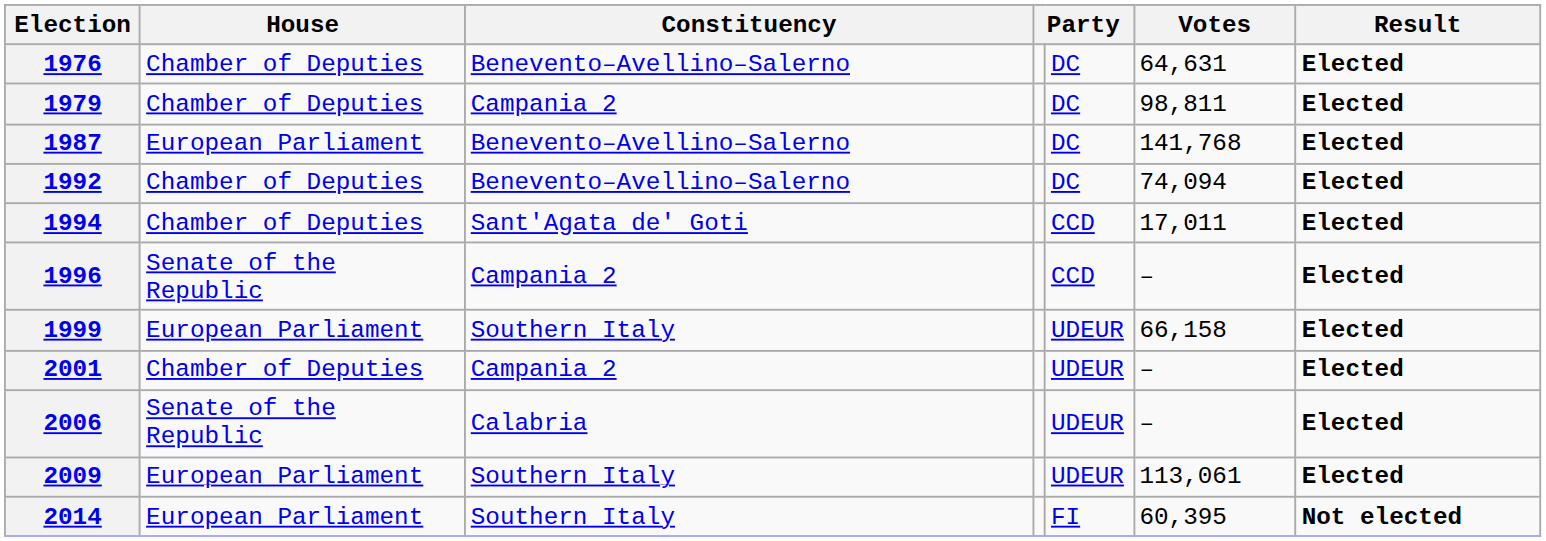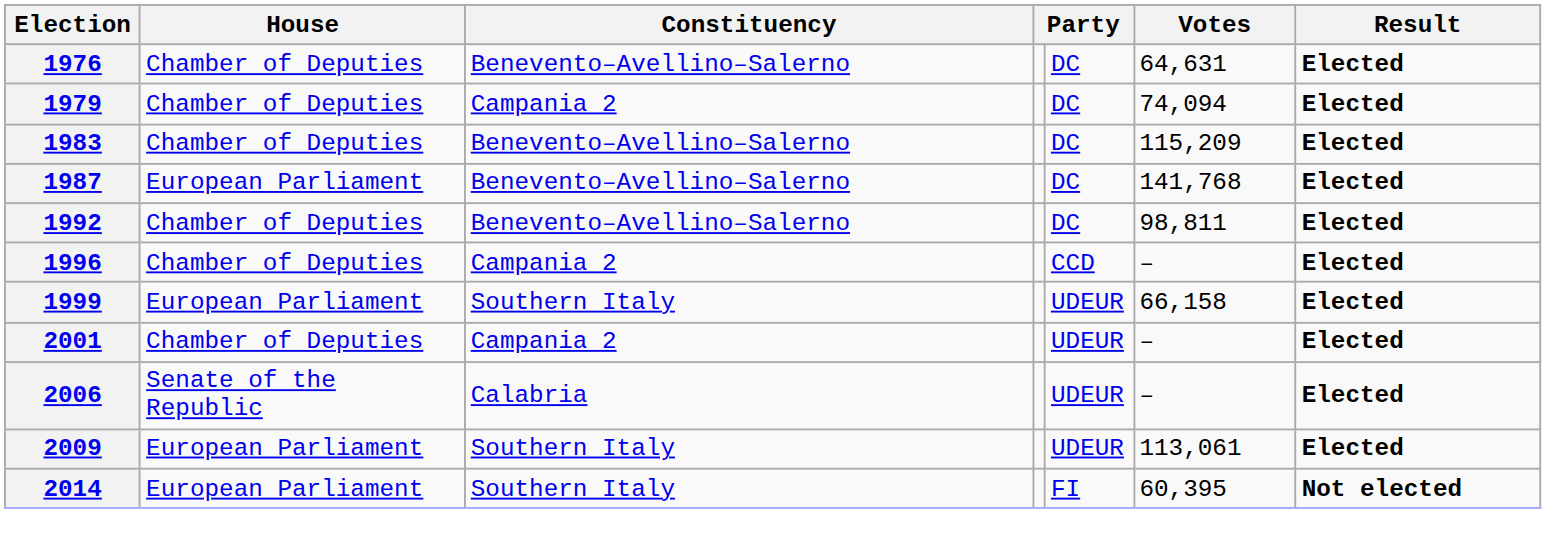(1183, 104) 98,811 -> (1183, 104) 74,094
+ row: (73, 144)
(1183, 183) 74,094 -> (1183, 223) 98,811
- row: (73, 223)
(241, 276) Senate of the Republic -> (285, 262) Chamber of Deputies
